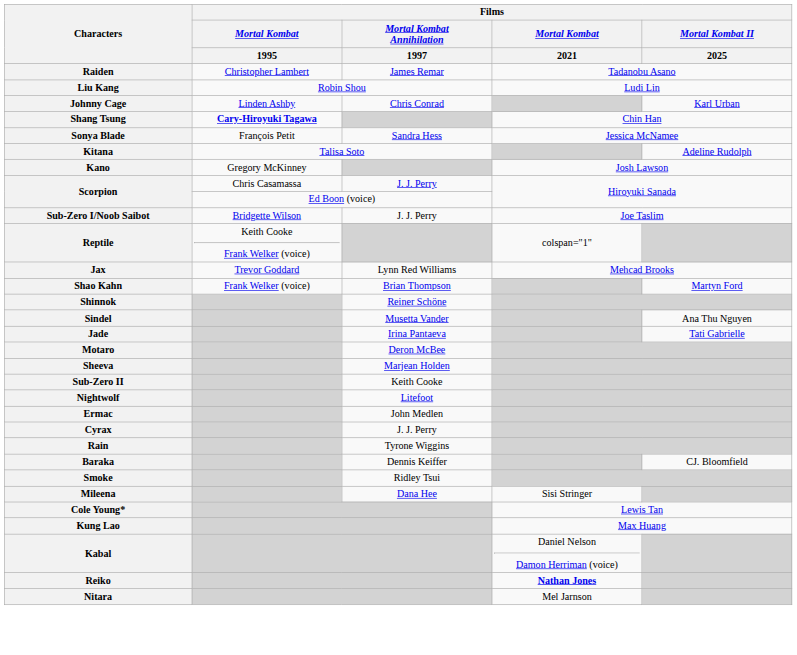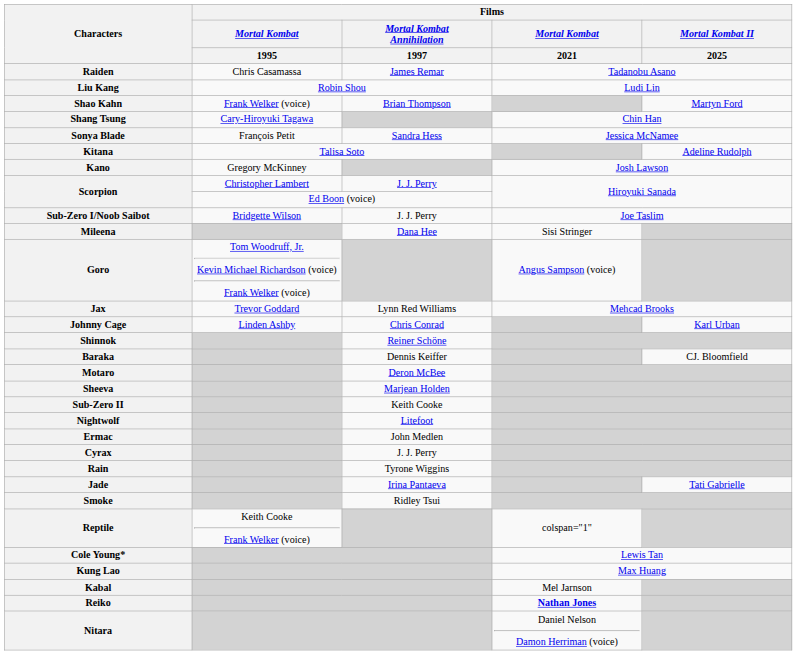(267, 71) Christopher Lambert -> (267, 71) Chris Casamassa
rows swapped: (98, 103) <-> (98, 286)
(267, 119) bold -> (267, 119) normal
(267, 183) Chris Casamassa -> (267, 183) Christopher Lambert
rows swapped: (98, 242) <-> (98, 494)
+ row: (98, 270)
- row: (98, 318)
rows swapped: (98, 334) <-> (98, 462)
(567, 553) Daniel Nelson Damon Herriman (voice) -> (567, 587) Mel Jarnson
(567, 596) Mel Jarnson -> (567, 630) Daniel Nelson Damon Herriman (voice)
